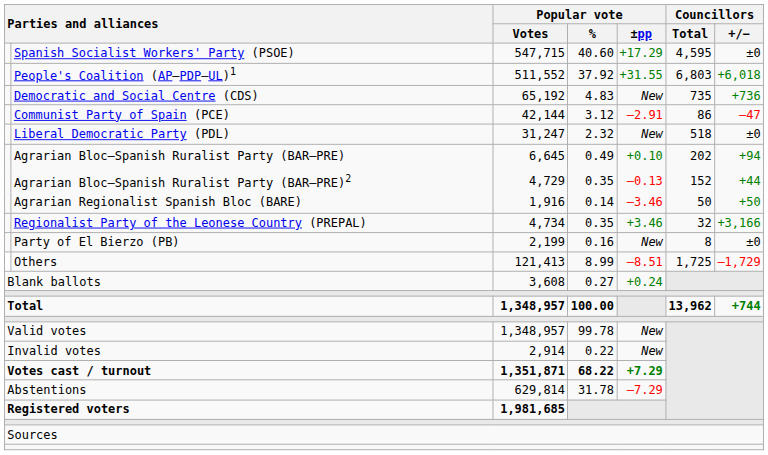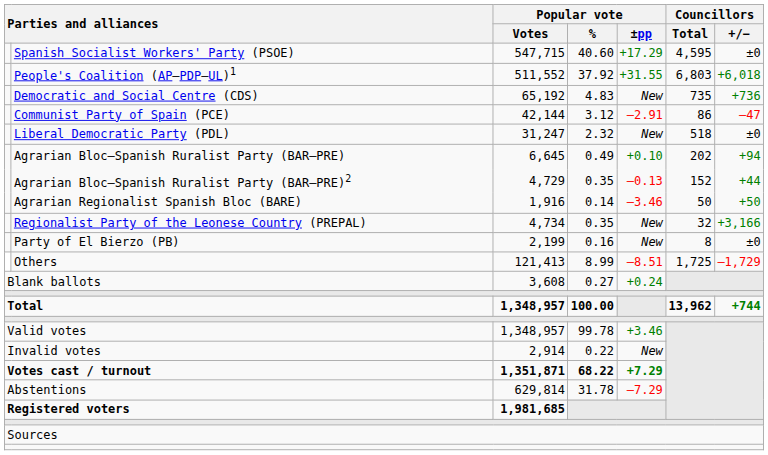(645, 223) +3.46 -> (652, 223) New
(652, 331) New -> (645, 331) +3.46
